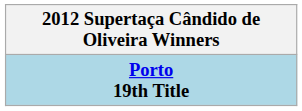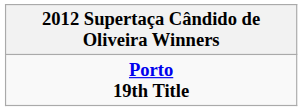(151, 79) lightblue background -> (151, 79) no background
